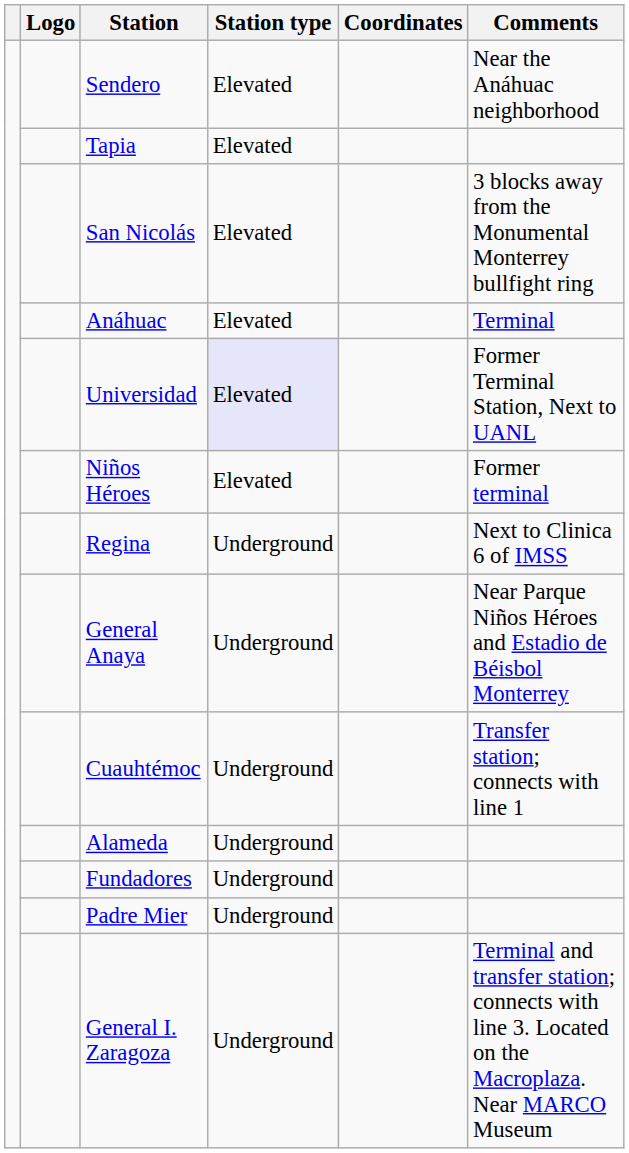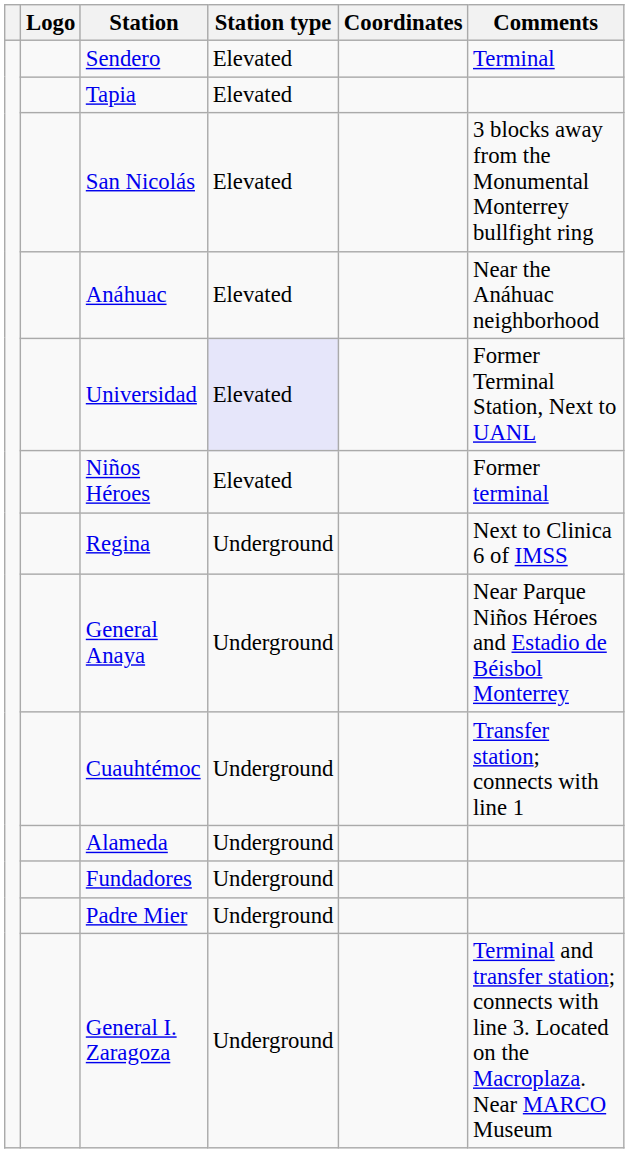(536, 84) Near the Anáhuac neighborhood -> (514, 58) Terminal
(514, 320) Terminal -> (536, 294) Near the Anáhuac neighborhood
